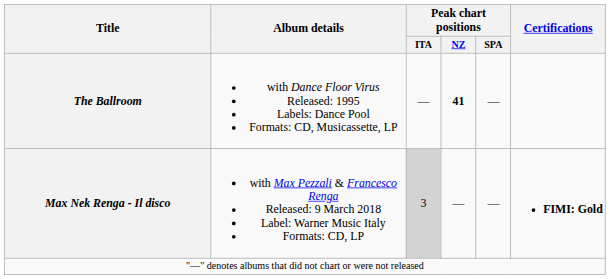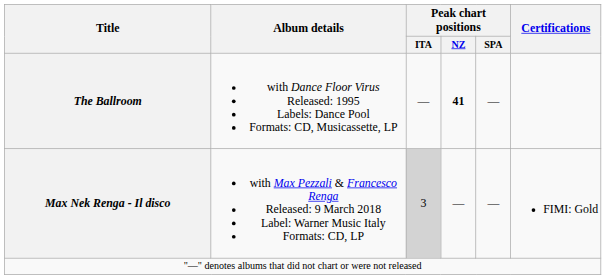(558, 210) bold -> (556, 210) normal
